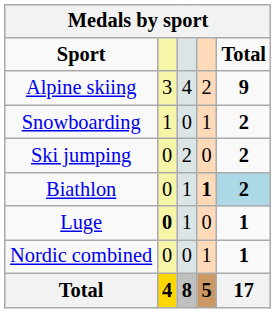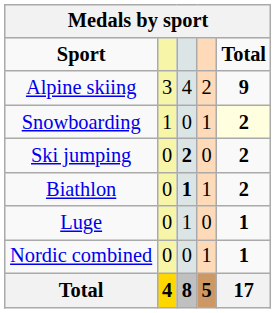(244, 121) no background -> (244, 121) lightyellow background
(187, 155) normal -> (187, 155) bold
(187, 188) normal -> (187, 188) bold
(207, 188) bold -> (207, 188) normal
(244, 188) lightblue background -> (244, 188) no background
(167, 222) bold -> (167, 222) normal
